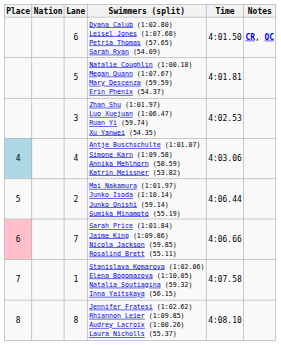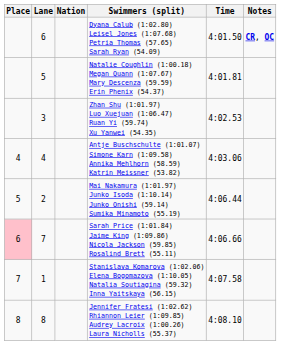columns swapped: (76, 11) <-> (48, 11)
(18, 159) lightblue background -> (18, 159) no background
